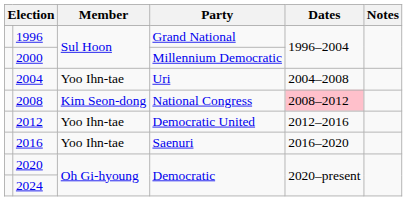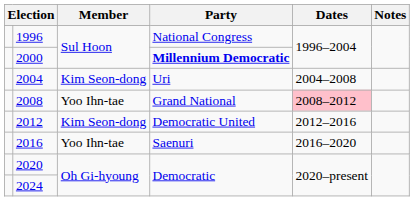(194, 36) Grand National -> (202, 36) National Congress
(217, 57) normal -> (221, 57) bold
(92, 79) Yoo Ihn-tae -> (104, 79) Kim Seon-dong
(104, 100) Kim Seon-dong -> (92, 100) Yoo Ihn-tae
(202, 100) National Congress -> (194, 100) Grand National
(92, 121) Yoo Ihn-tae -> (104, 121) Kim Seon-dong
